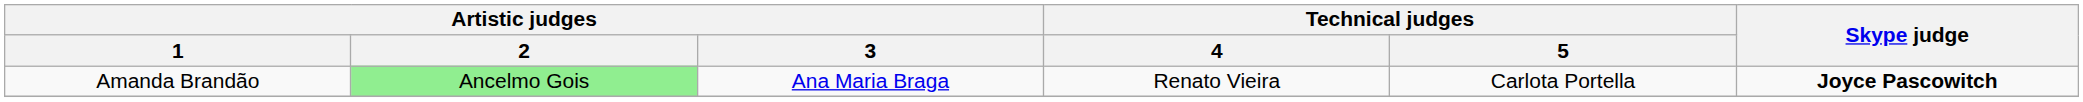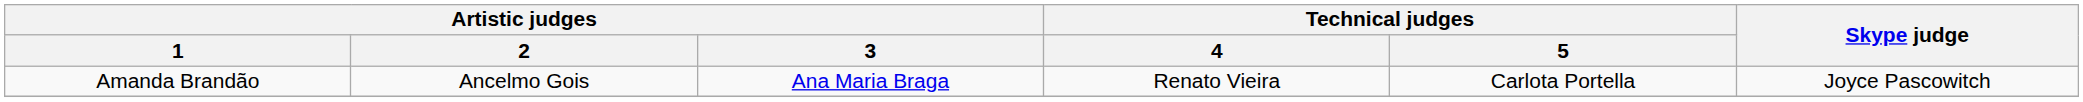(524, 81) lightgreen background -> (524, 81) no background
(1907, 81) bold -> (1907, 81) normal
